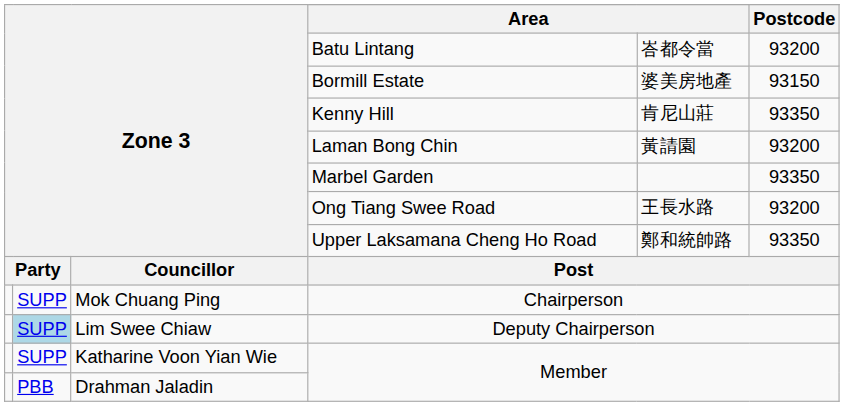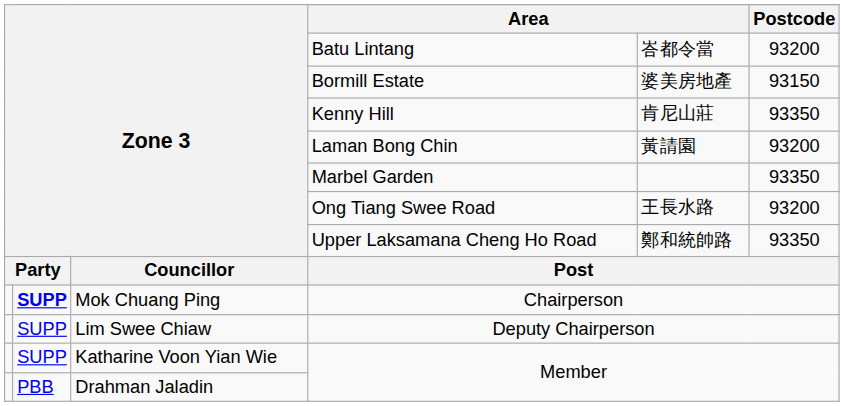(42, 299) normal -> (42, 299) bold
(42, 328) lightblue background -> (42, 328) no background
